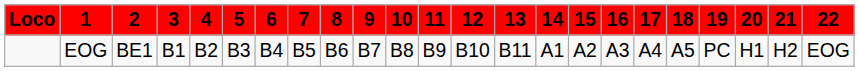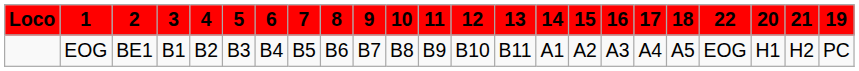columns swapped: (717, 19) <-> (828, 19)
